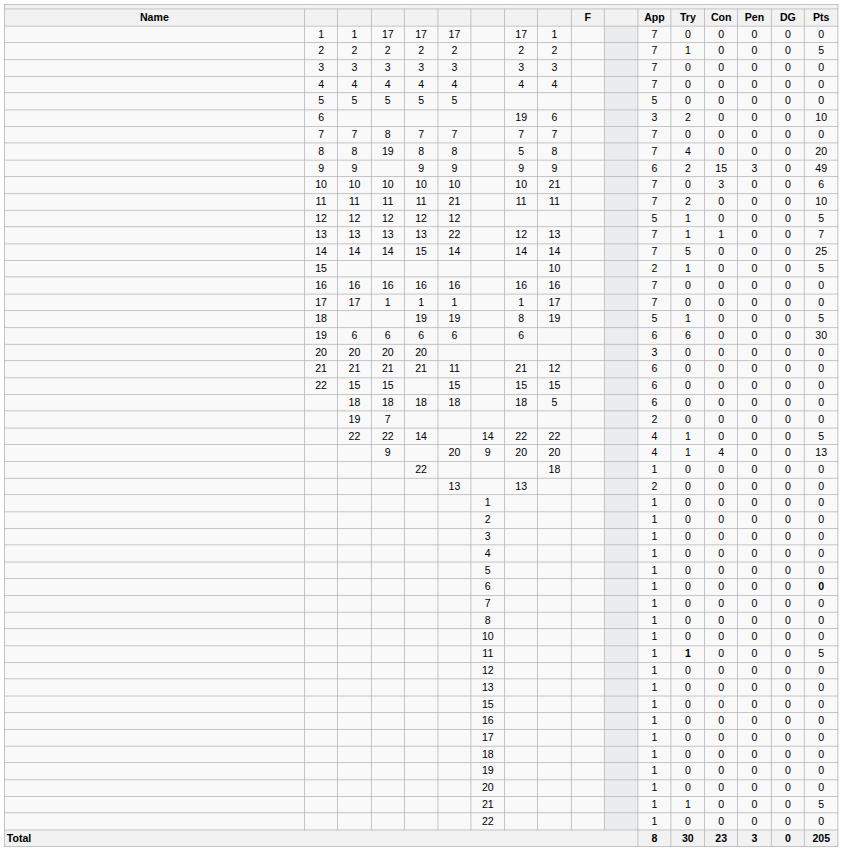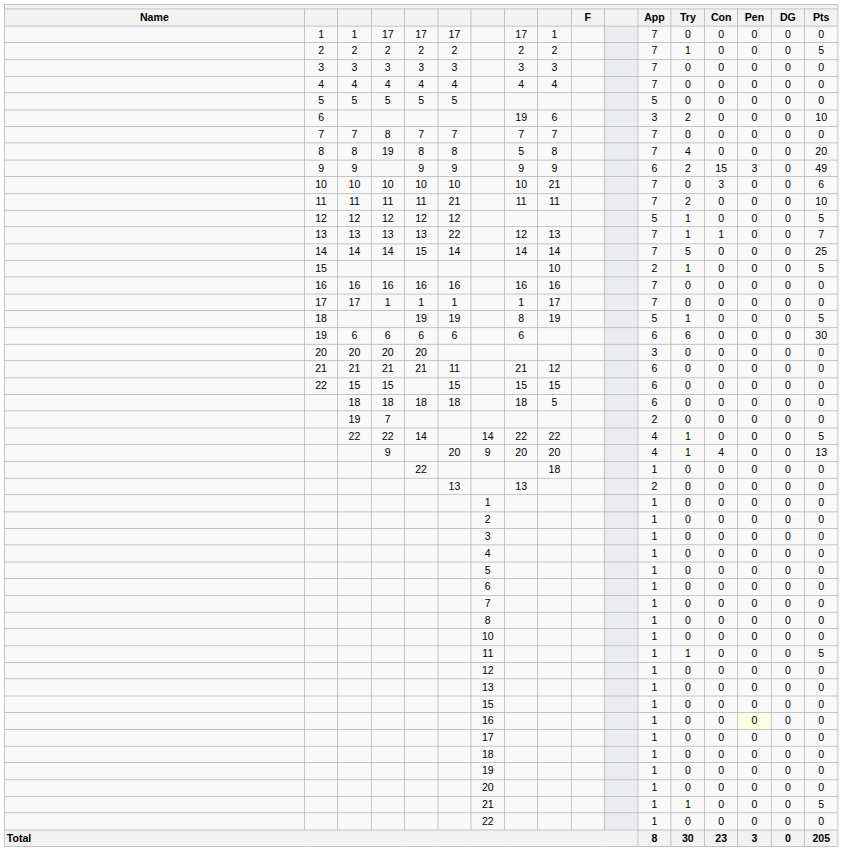(821, 587) bold -> (821, 587) normal
(688, 654) bold -> (688, 654) normal
(755, 721) no background -> (755, 721) lightyellow background
